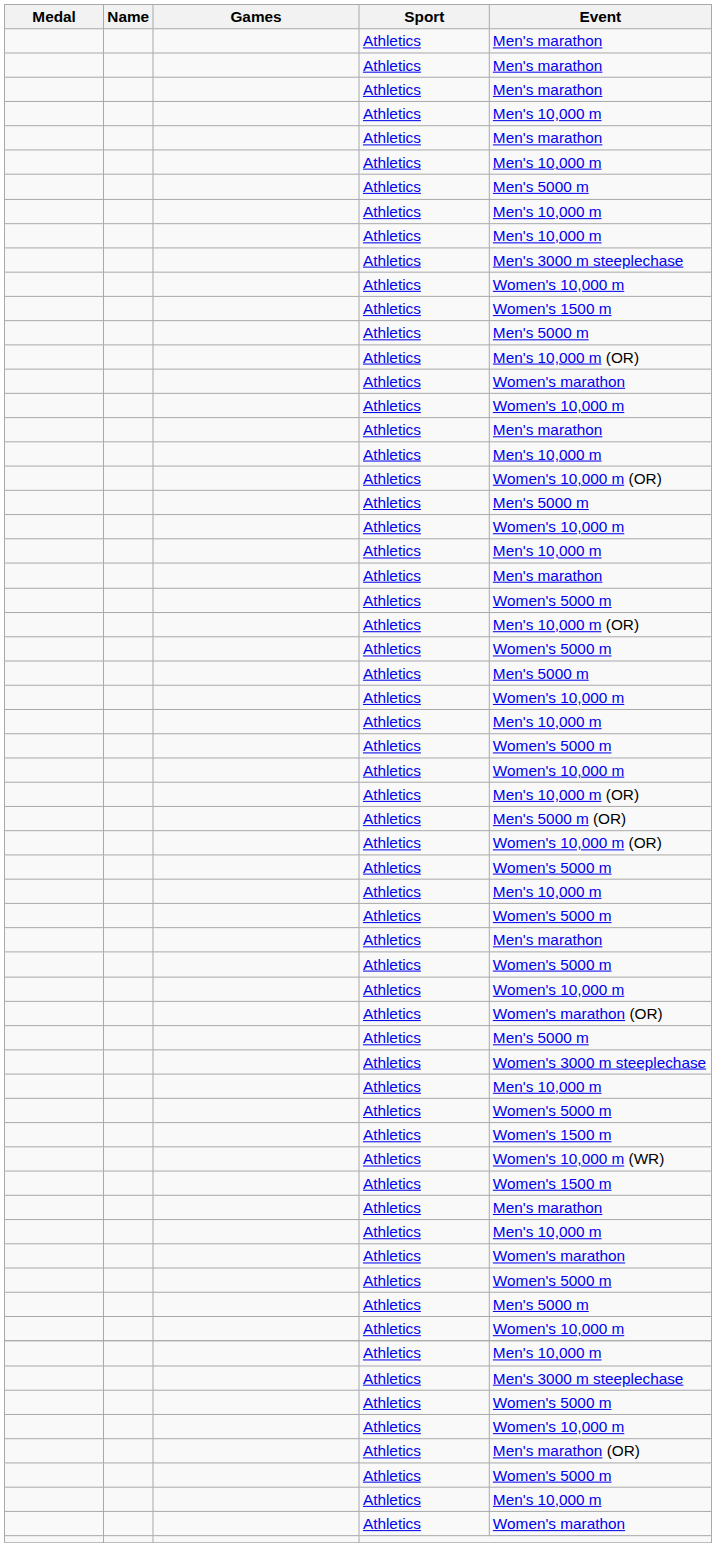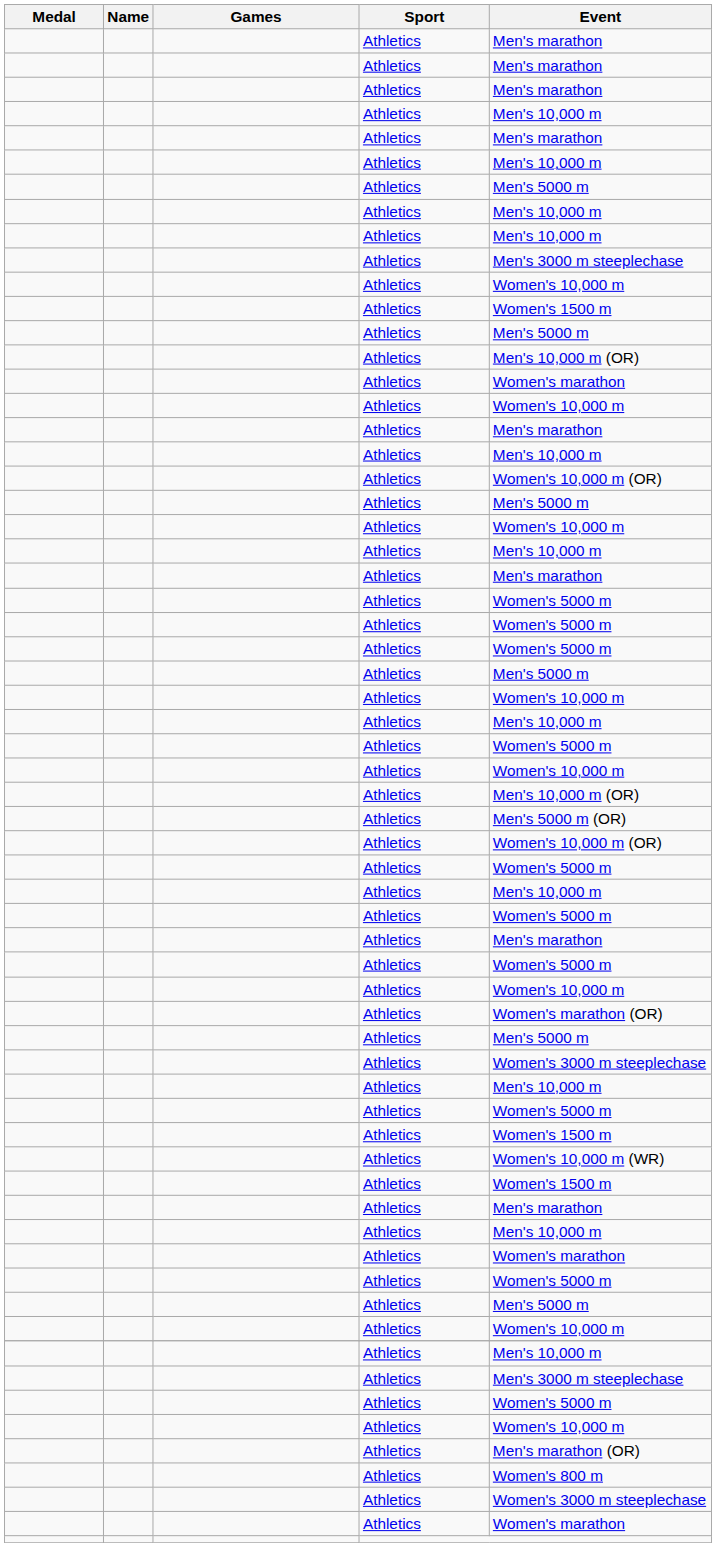(566, 624) Men's 10,000 m (OR) -> (552, 624) Women's 5000 m
(552, 1475) Women's 5000 m -> (548, 1475) Women's 800 m
(547, 1499) Men's 10,000 m -> (600, 1499) Women's 3000 m steeplechase
